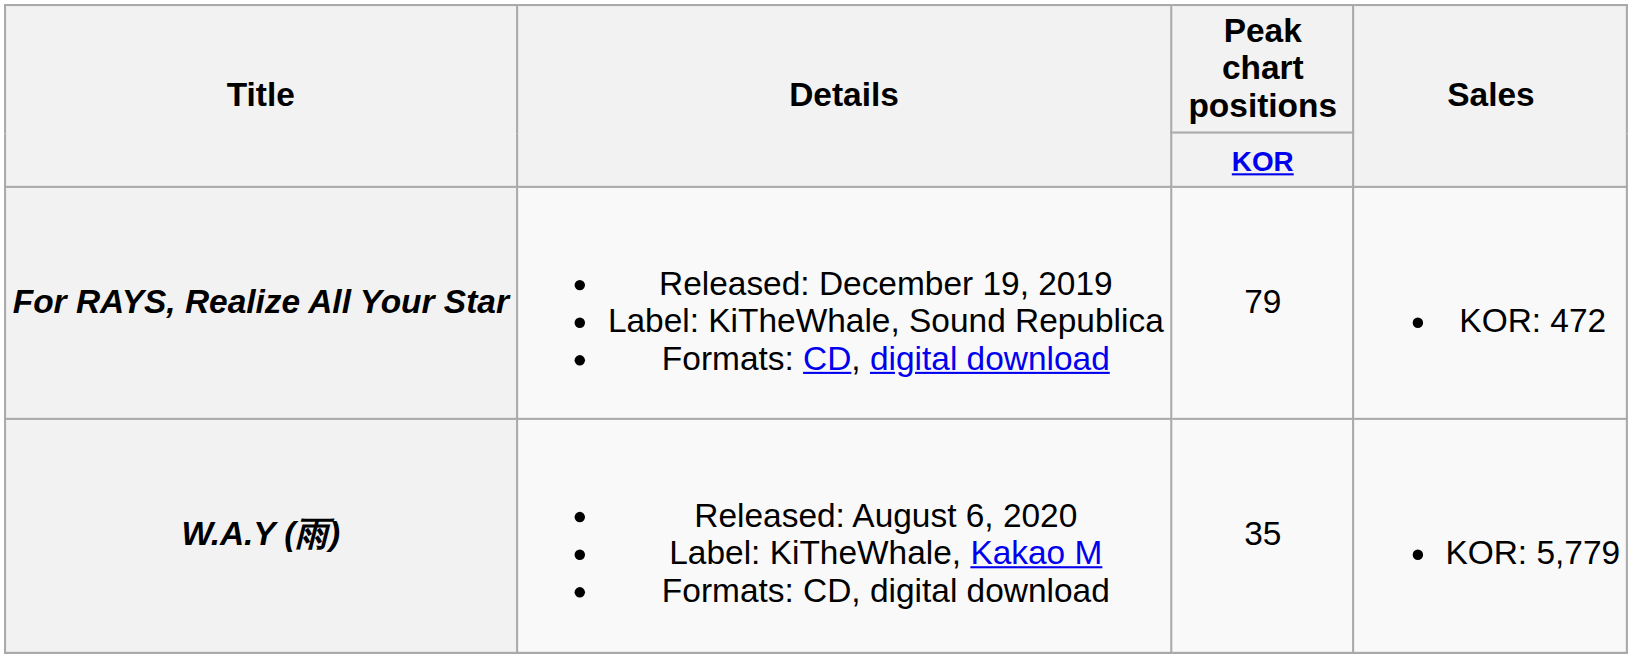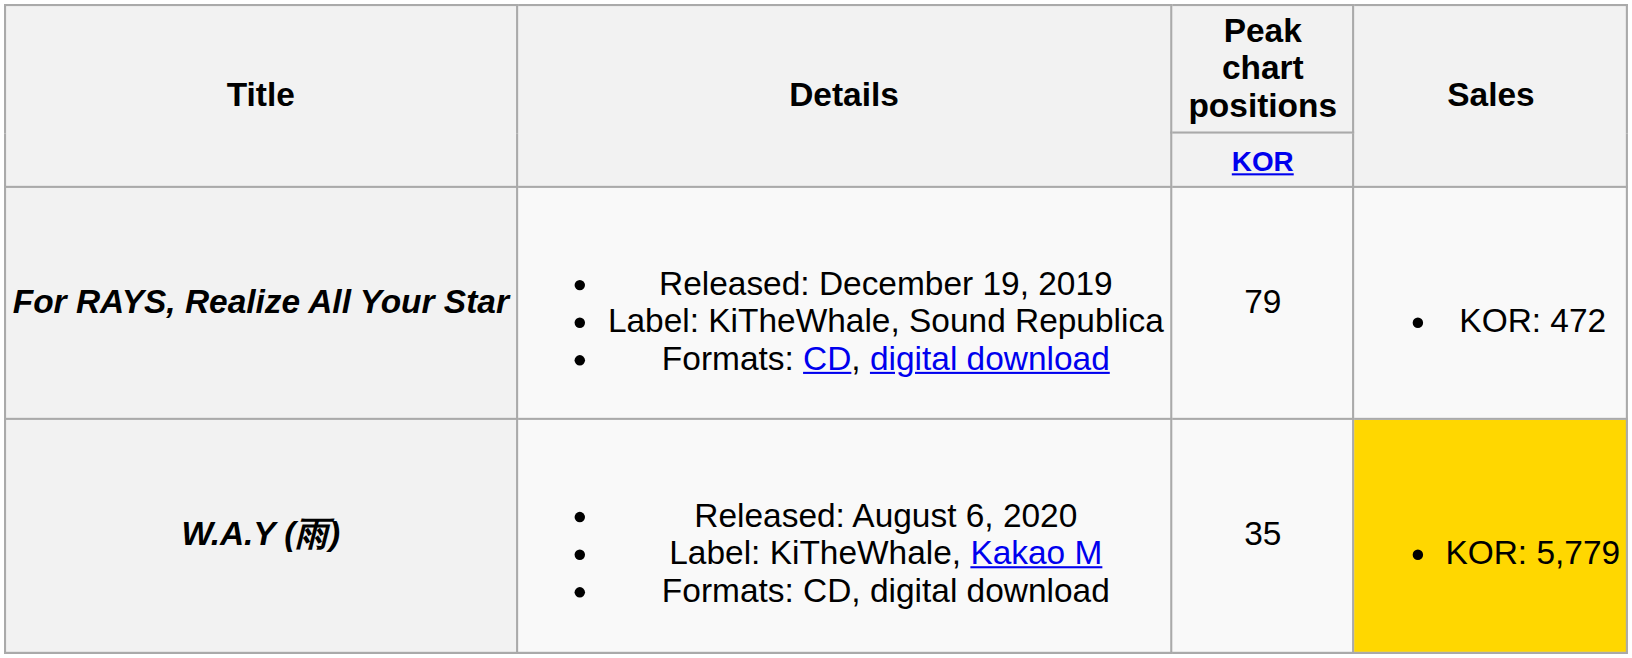(1491, 554) no background -> (1491, 554) gold background
